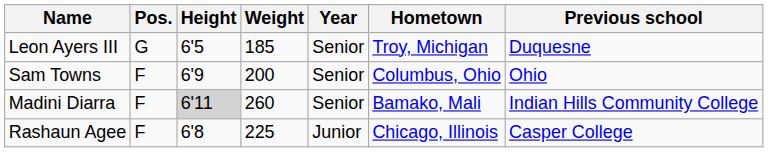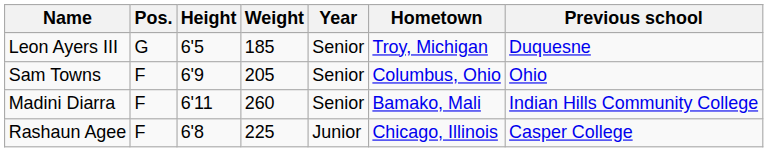(260, 75) 200 -> (260, 75) 205
(197, 103) lightgrey background -> (197, 103) no background
